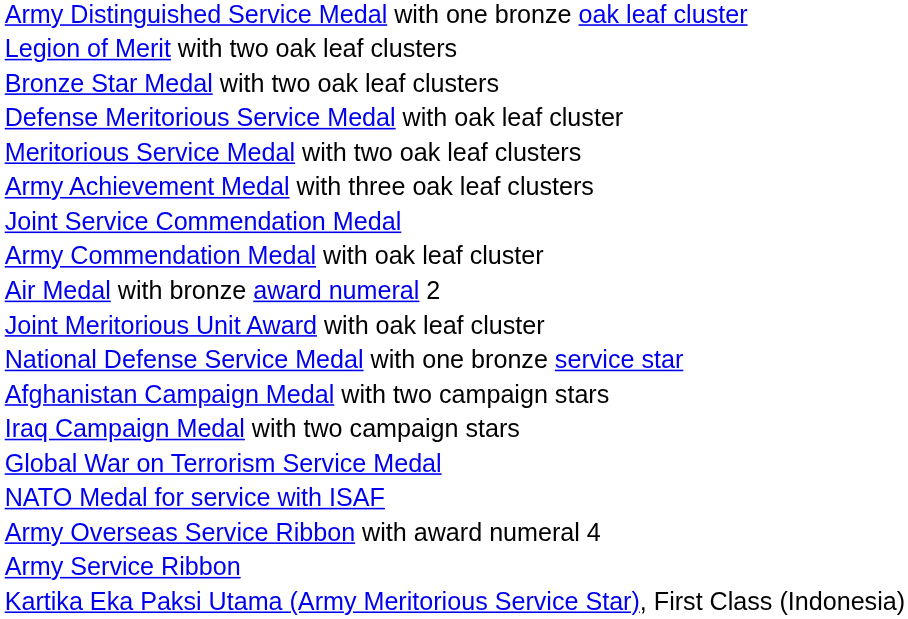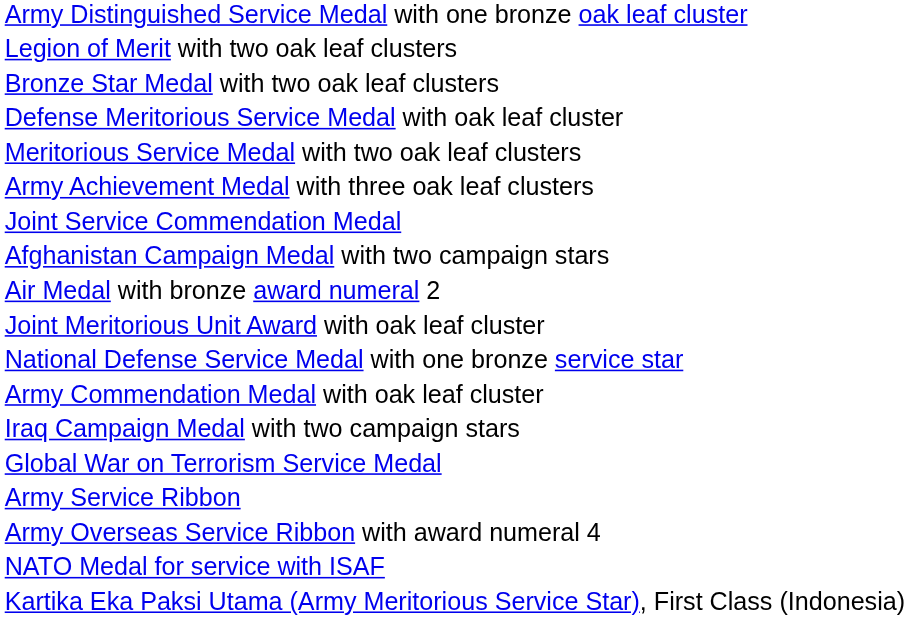(274, 256) Army Commendation Medal with oak leaf cluster -> (307, 256) Afghanistan Campaign Medal with two campaign stars
(307, 394) Afghanistan Campaign Medal with two campaign stars -> (274, 394) Army Commendation Medal with oak leaf cluster
(195, 498) NATO Medal for service with ISAF -> (123, 498) Army Service Ribbon
(123, 567) Army Service Ribbon -> (195, 567) NATO Medal for service with ISAF
